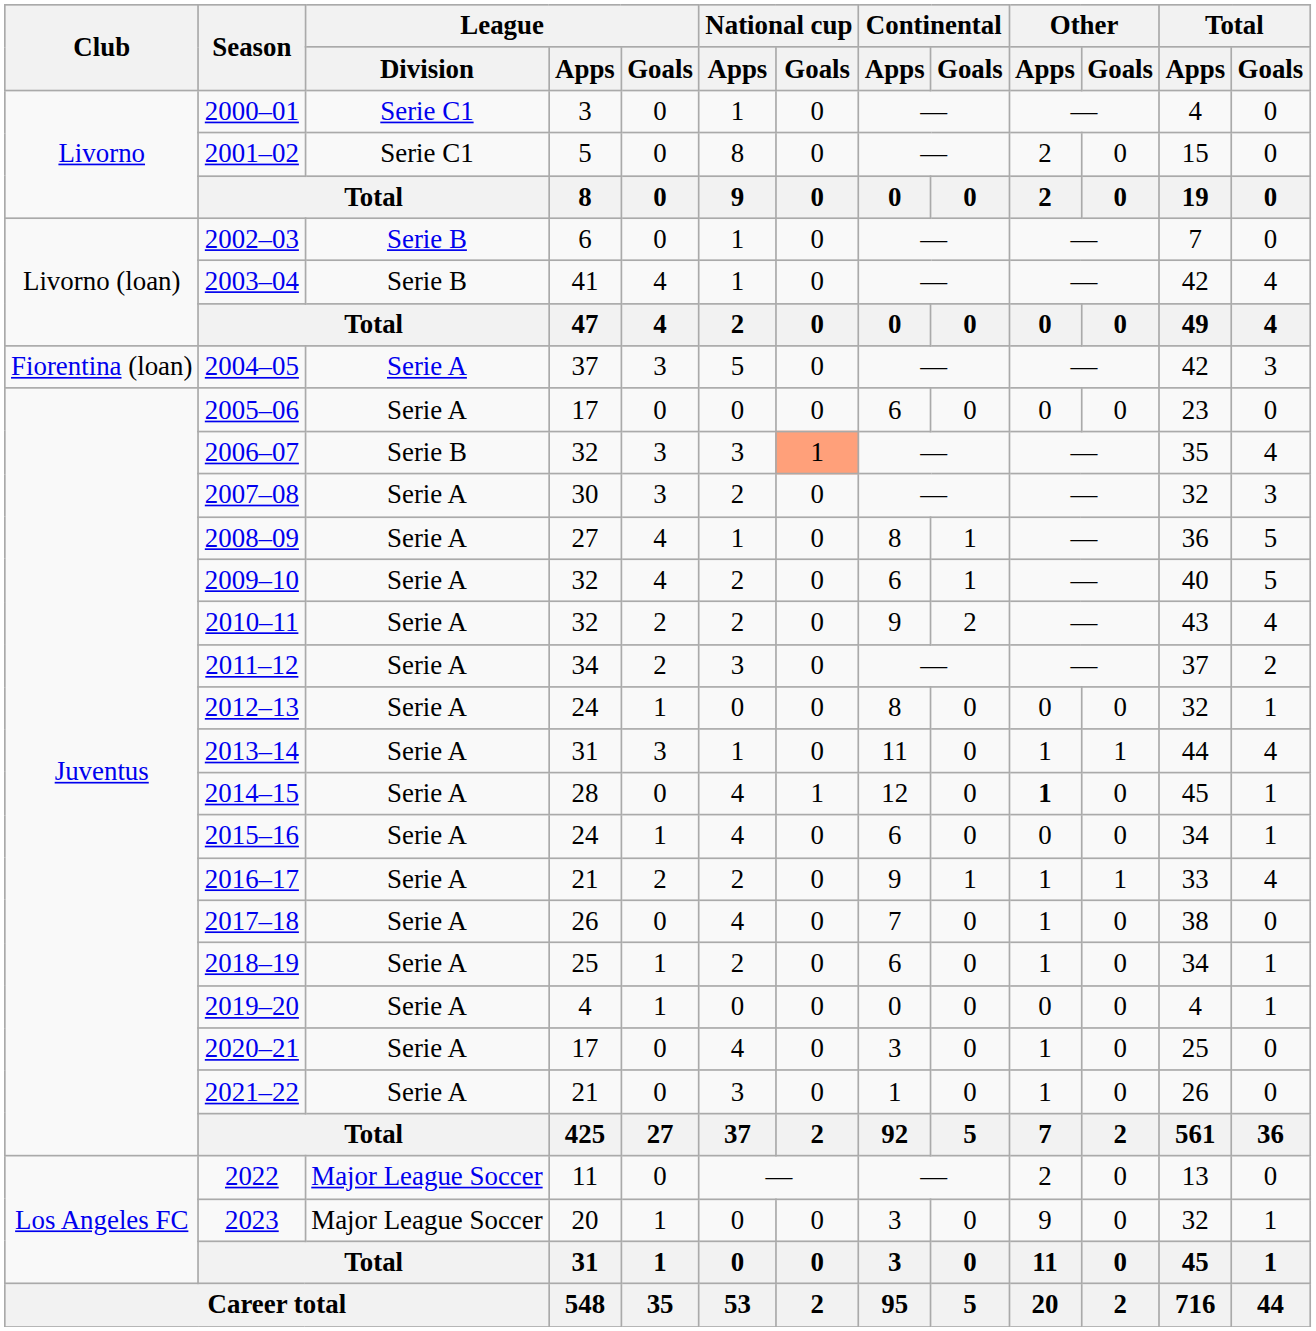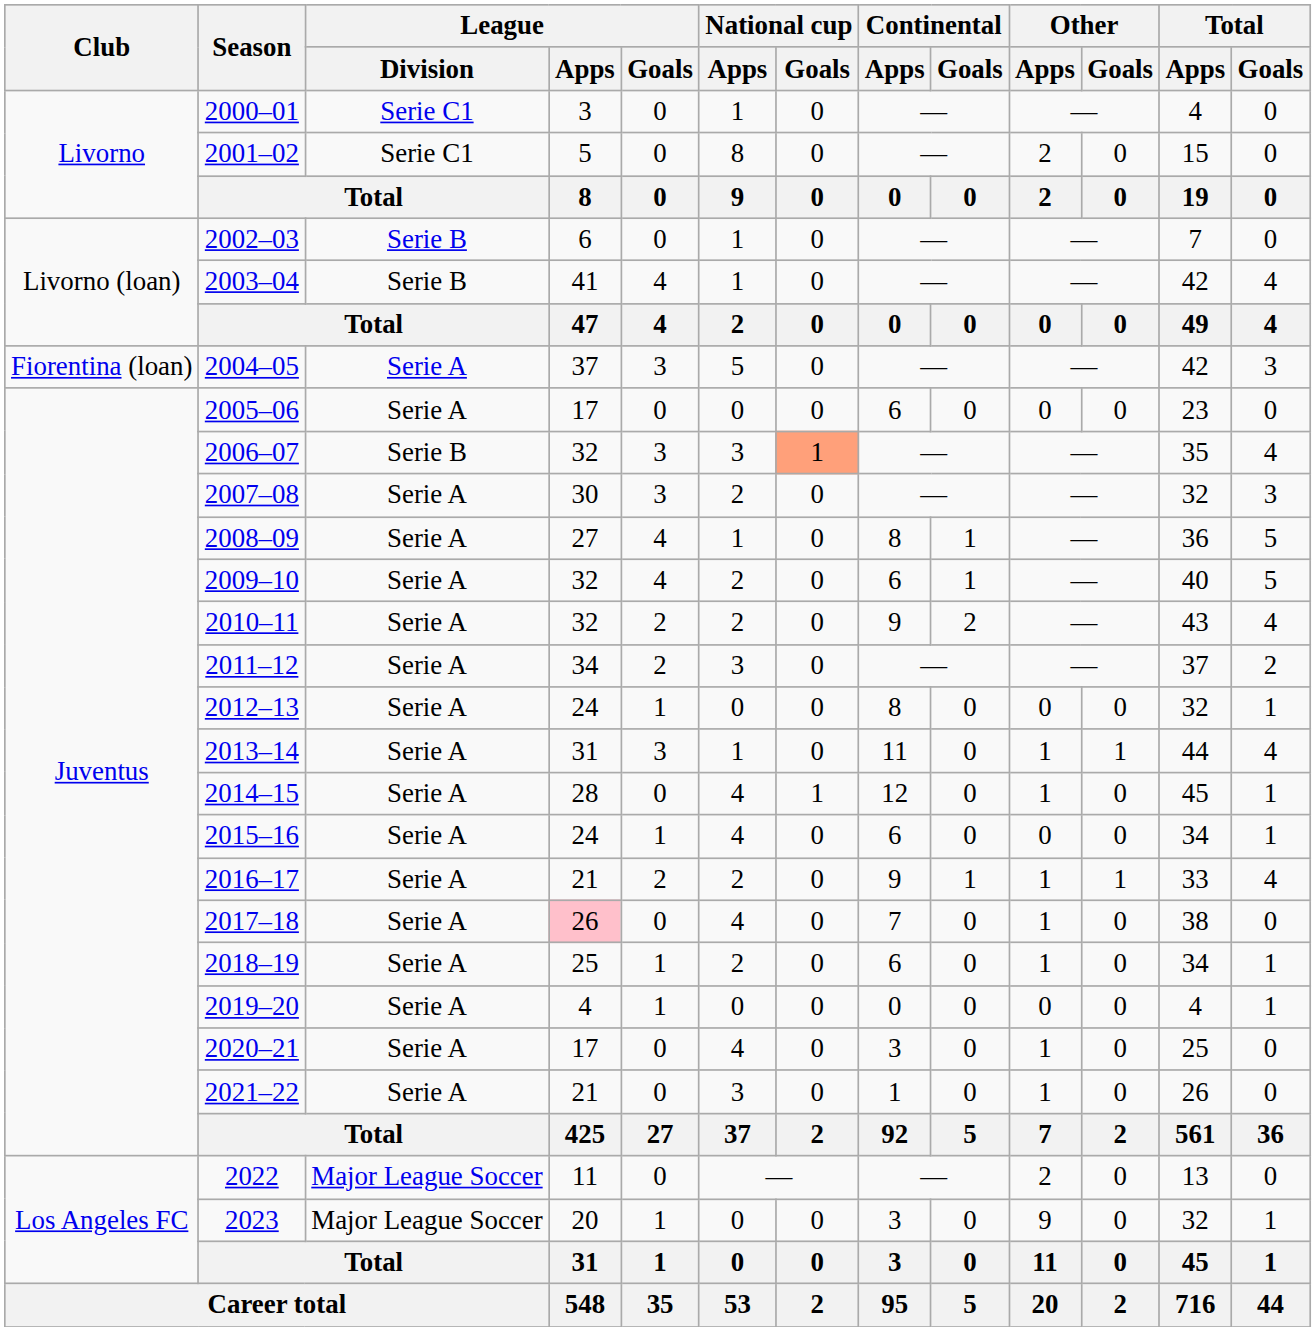(1045, 793) bold -> (1045, 793) normal
(585, 921) no background -> (585, 921) pink background
